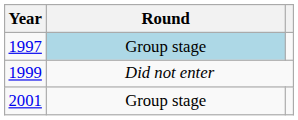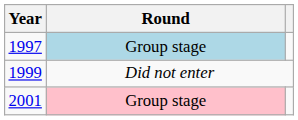(166, 101) no background -> (166, 101) pink background
